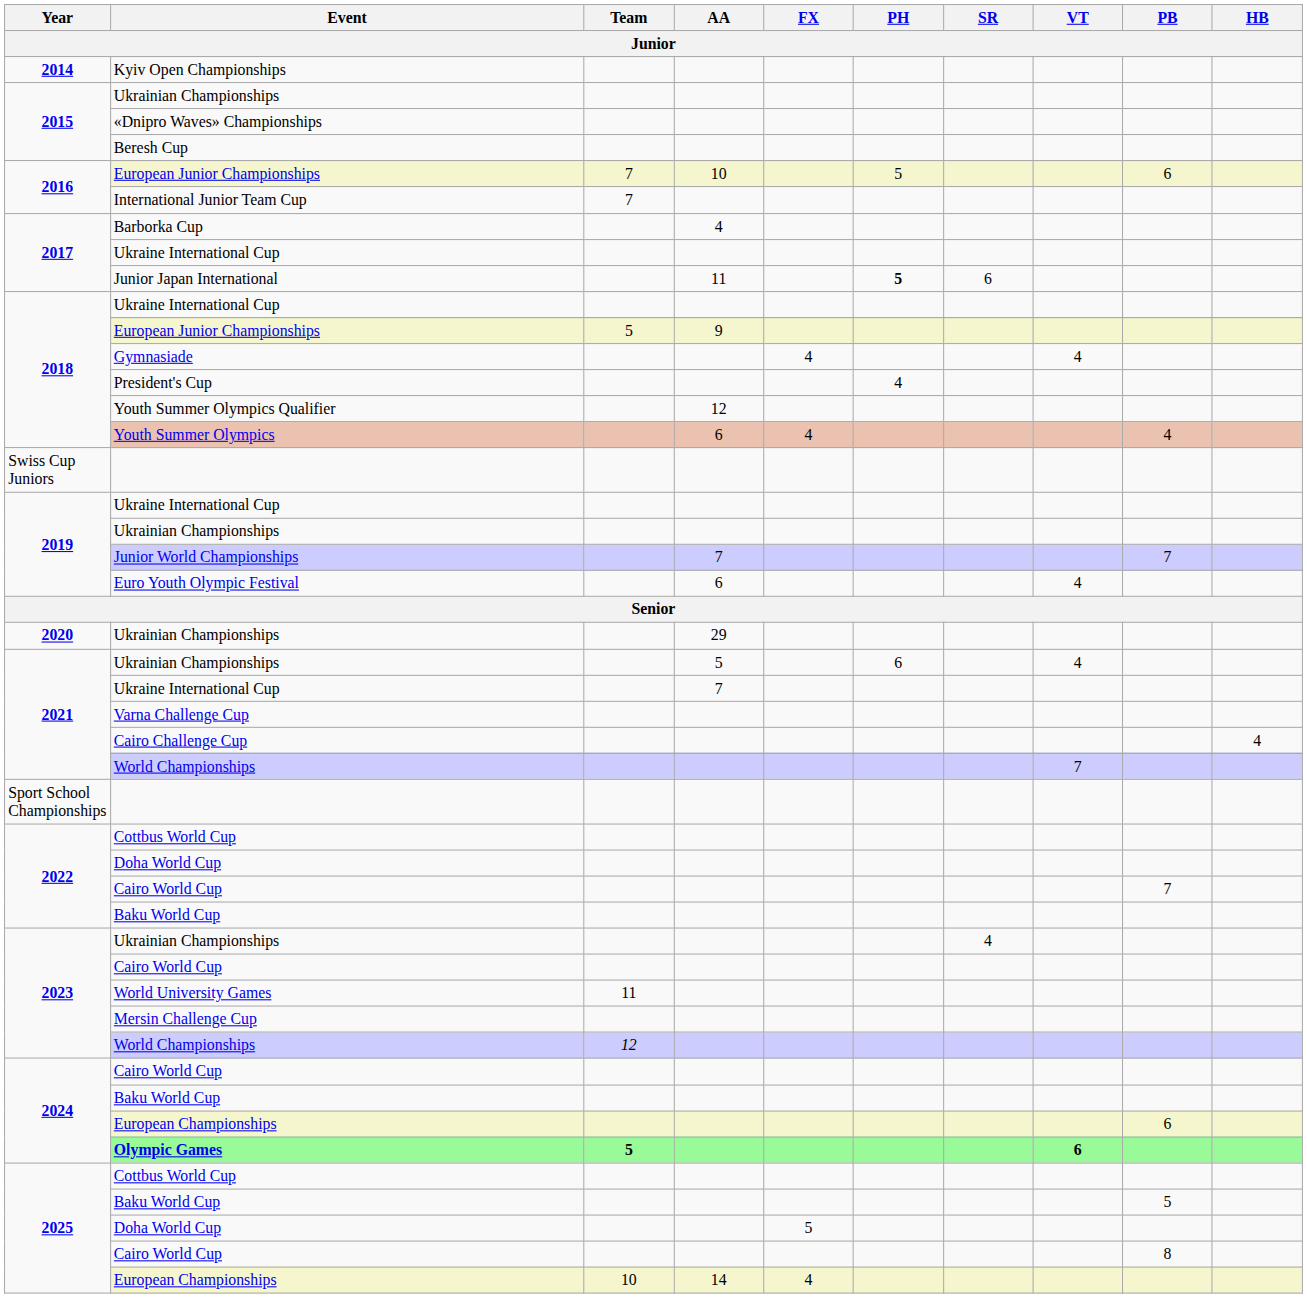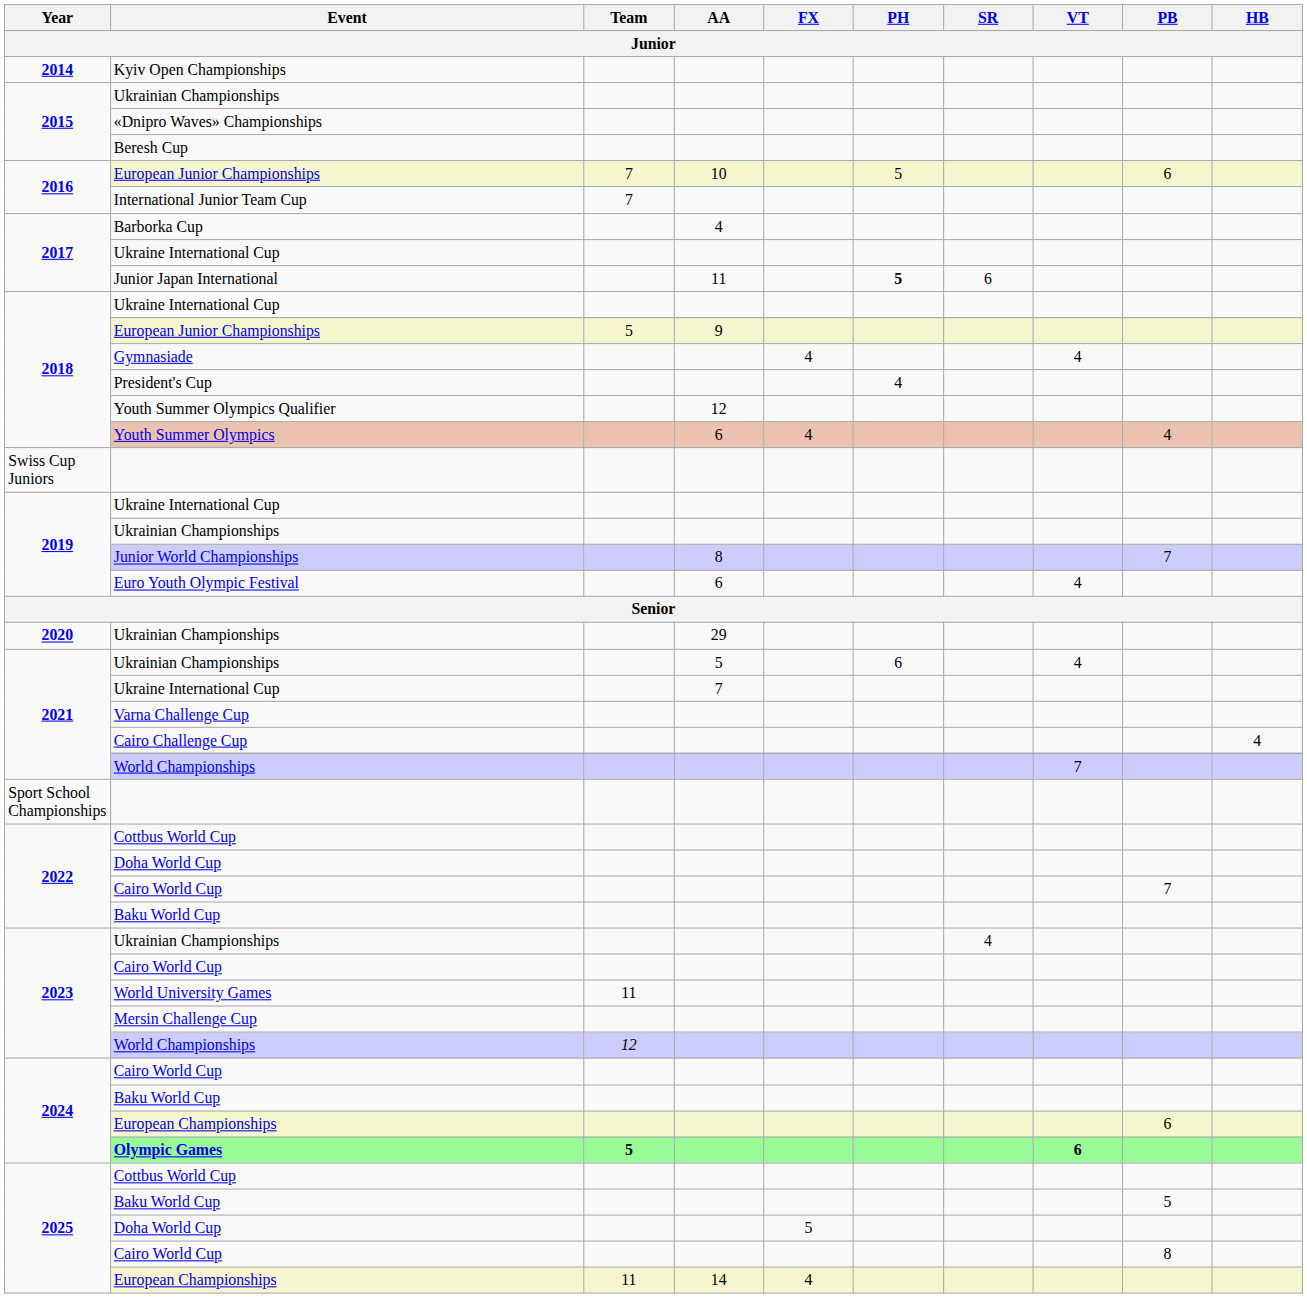(719, 557) 7 -> (719, 557) 8
(629, 1280) 10 -> (629, 1280) 11
